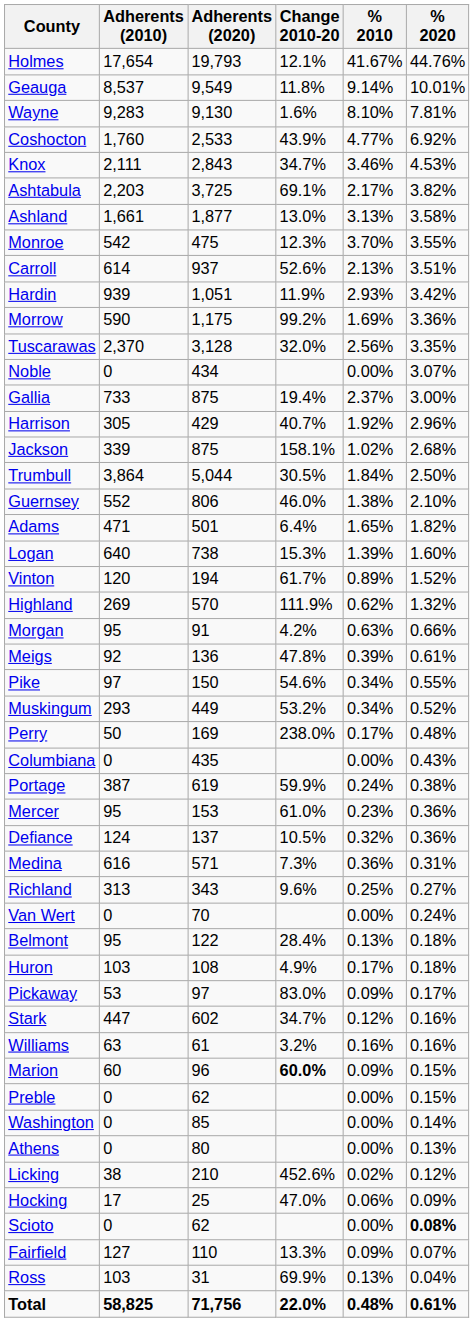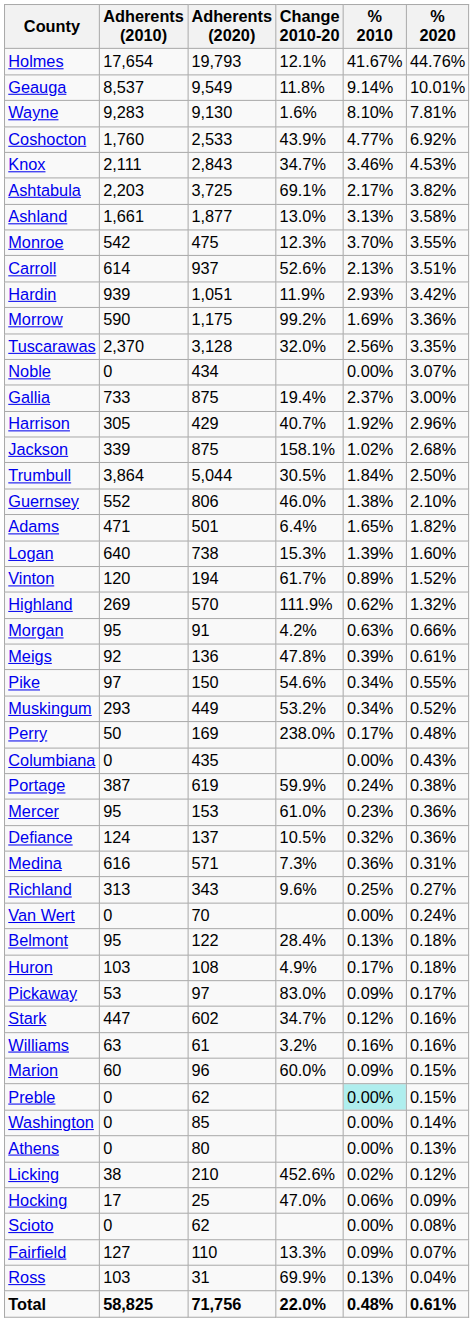(303, 1071) bold -> (303, 1071) normal
(370, 1096) no background -> (370, 1096) paleturquoise background
(433, 1226) bold -> (433, 1226) normal
